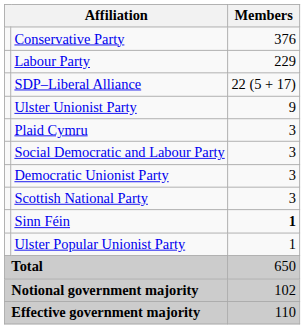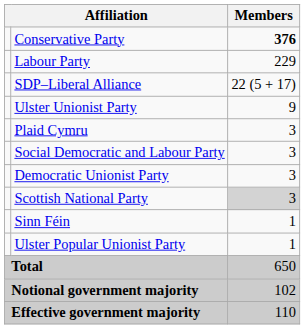(285, 38) normal -> (285, 38) bold
(292, 198) no background -> (292, 198) lightgrey background
(292, 221) bold -> (292, 221) normal
